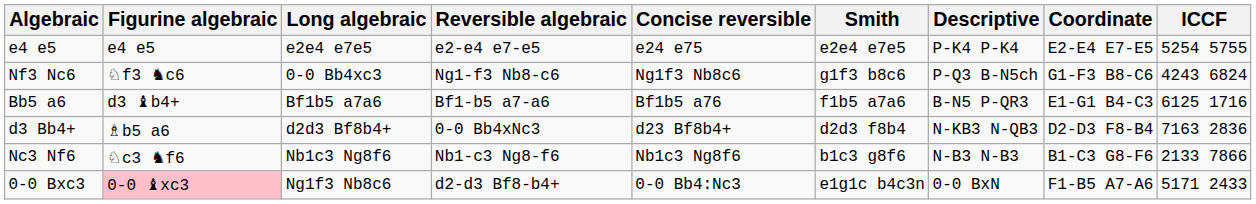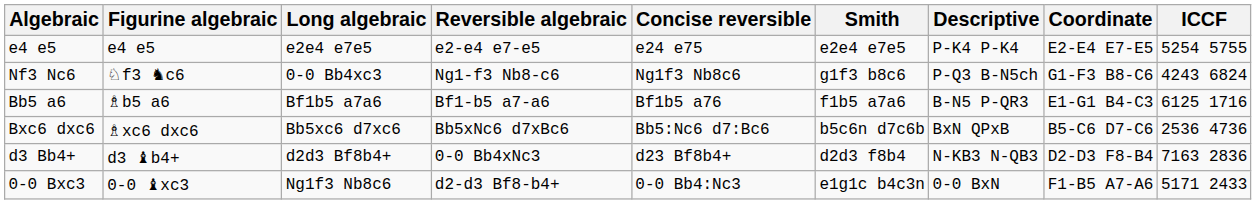(143, 103) d3 ♝b4+ -> (139, 103) ♗b5 a6
+ row: (52, 130)
(139, 131) ♗b5 a6 -> (143, 158) d3 ♝b4+
- row: (42, 157)
(148, 185) pink background -> (148, 185) no background
